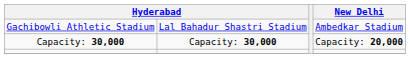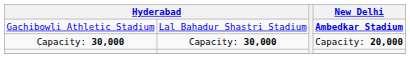(359, 27) normal -> (359, 27) bold
